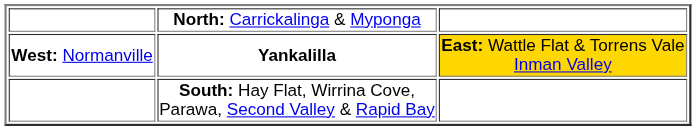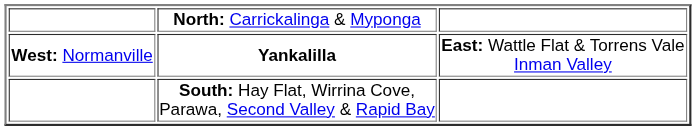(563, 55) gold background -> (563, 55) no background
